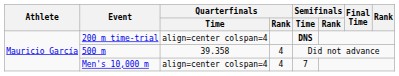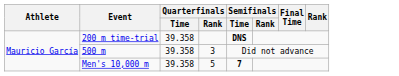(215, 37) align=center colspan=4 -> (180, 37) 39.358
(281, 51) 4 -> (213, 51) 3
(215, 64) align=center colspan=4 -> (180, 64) 39.358
(281, 64) 4 -> (213, 64) 5
(305, 64) normal -> (239, 64) bold
